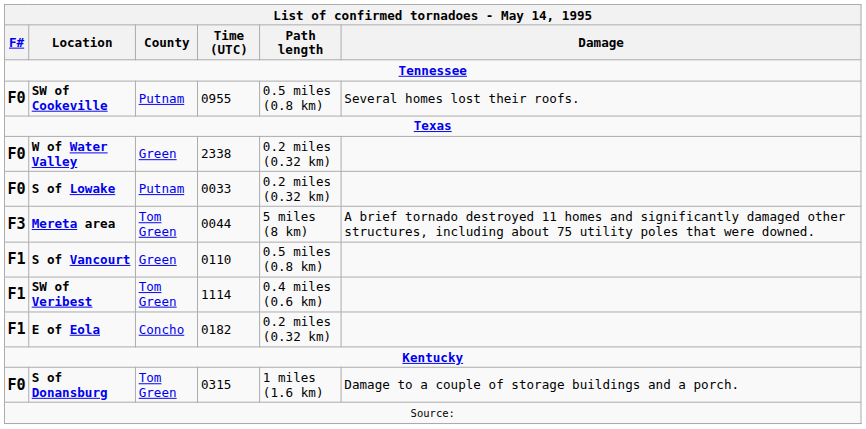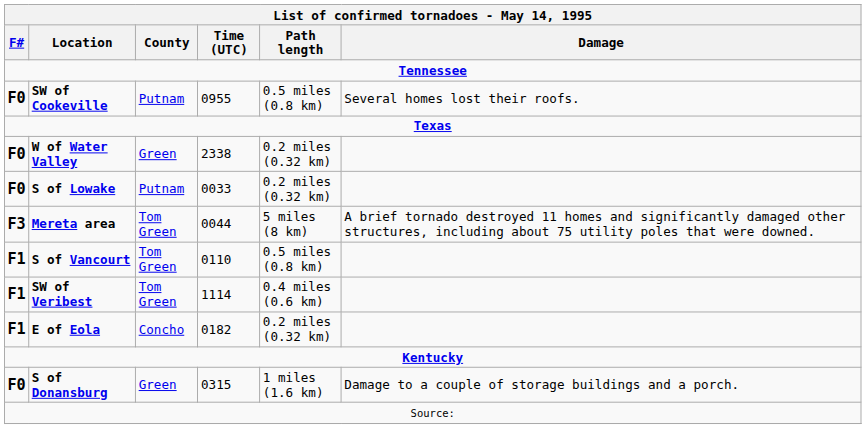(158, 259) Green -> (158, 259) Tom Green
(158, 385) Tom Green -> (158, 385) Green
